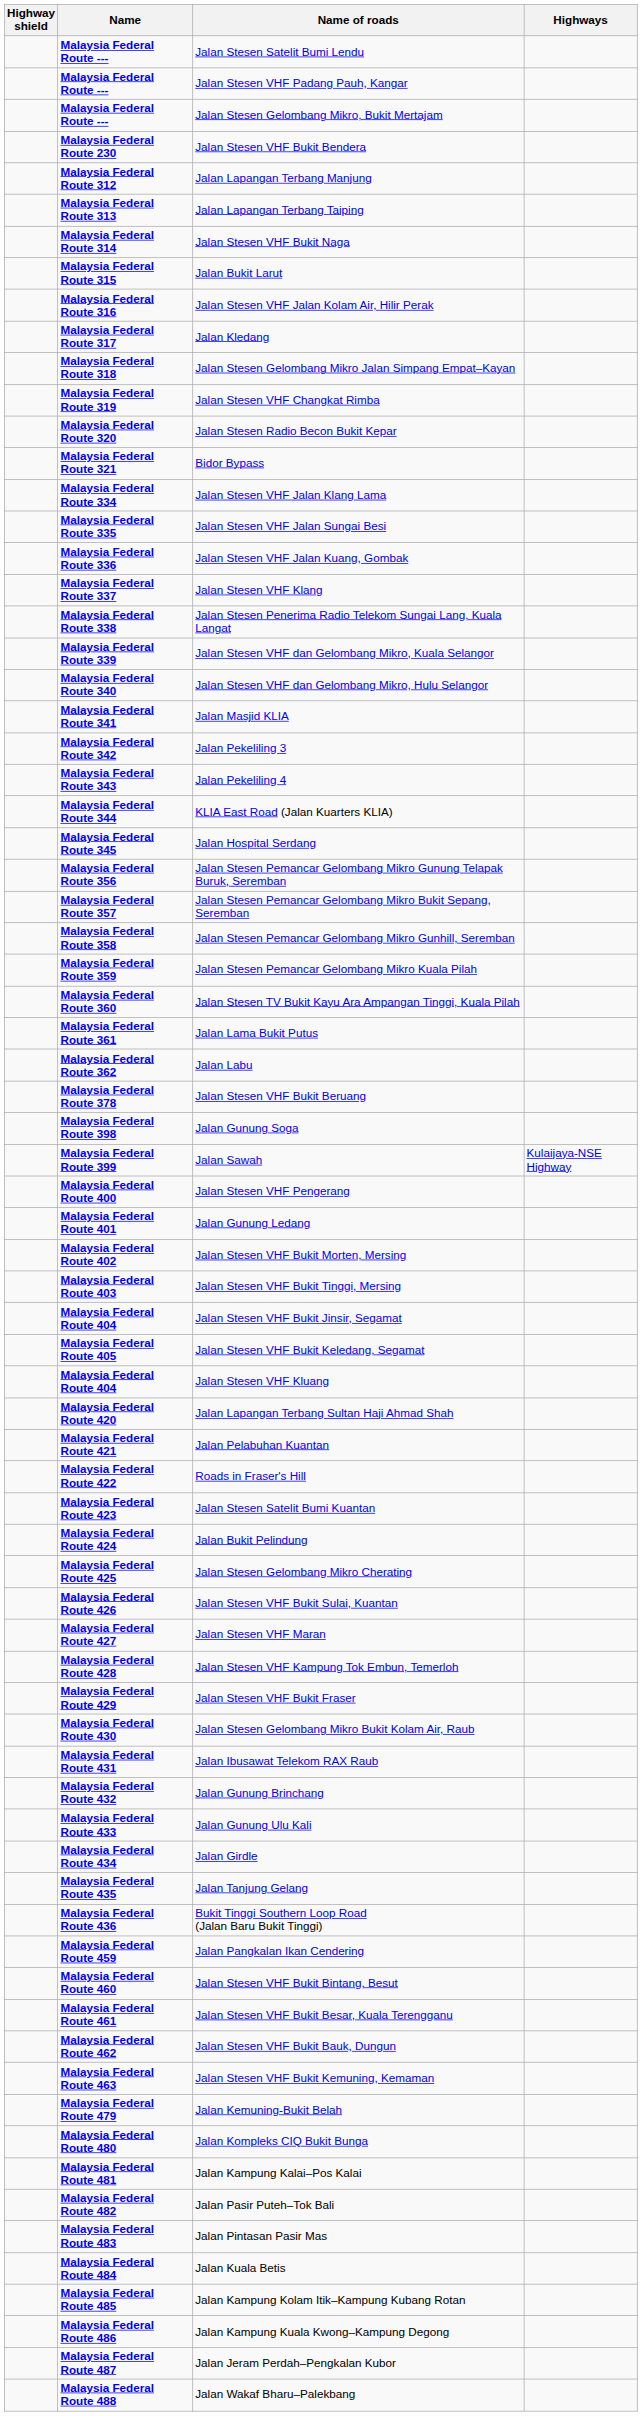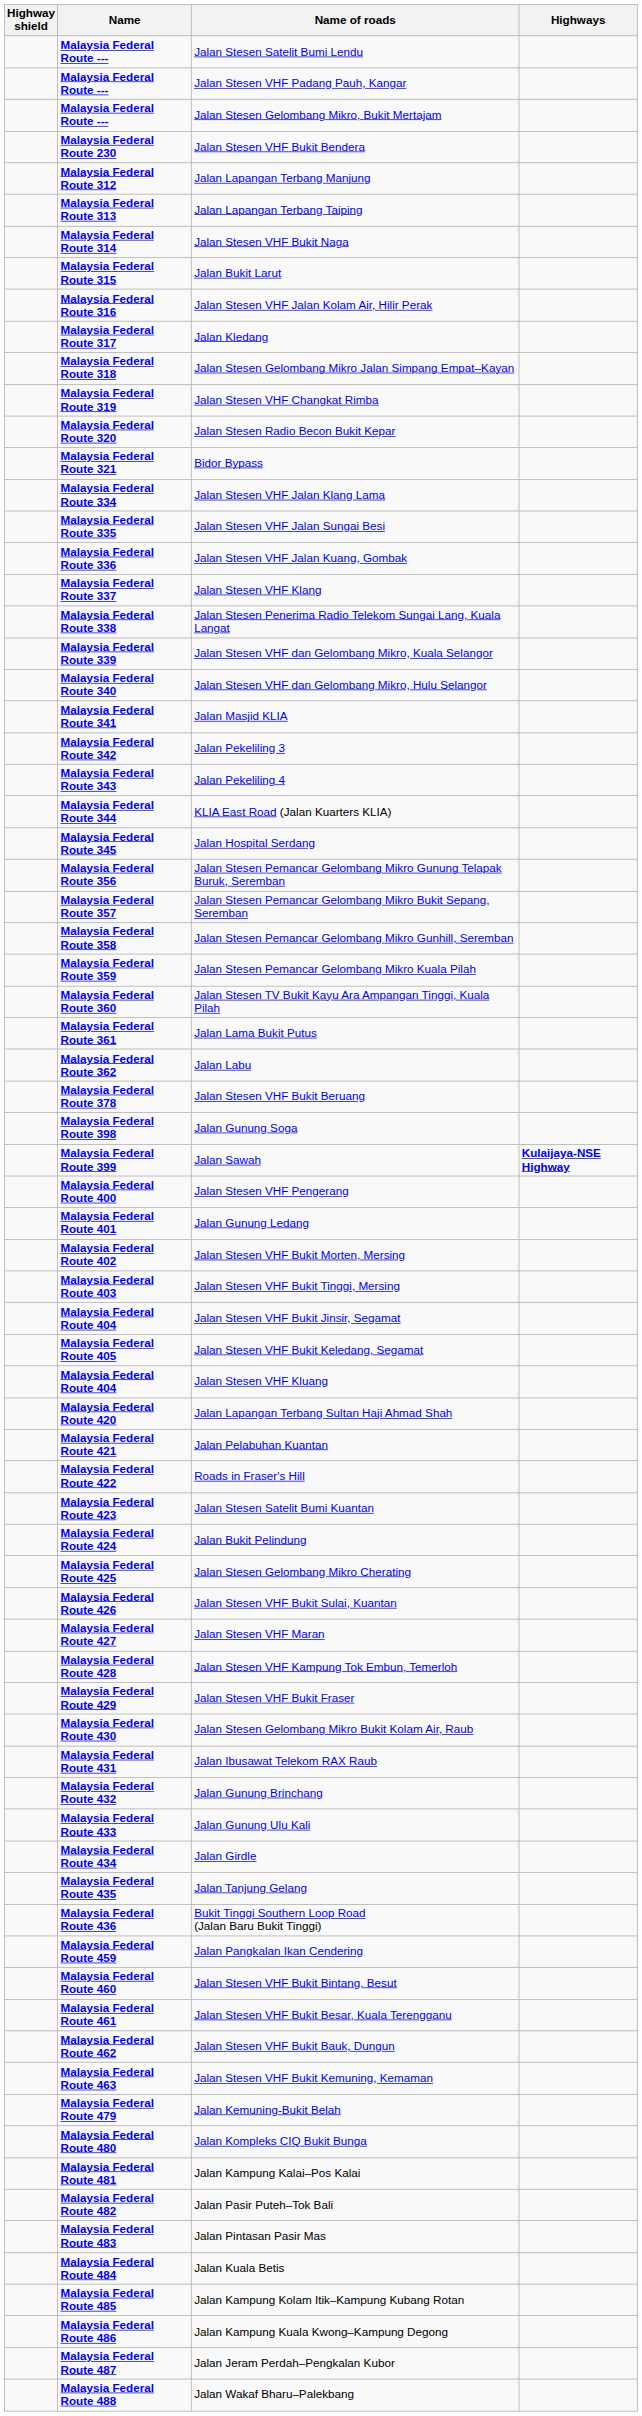(564, 1160) normal -> (561, 1160) bold
